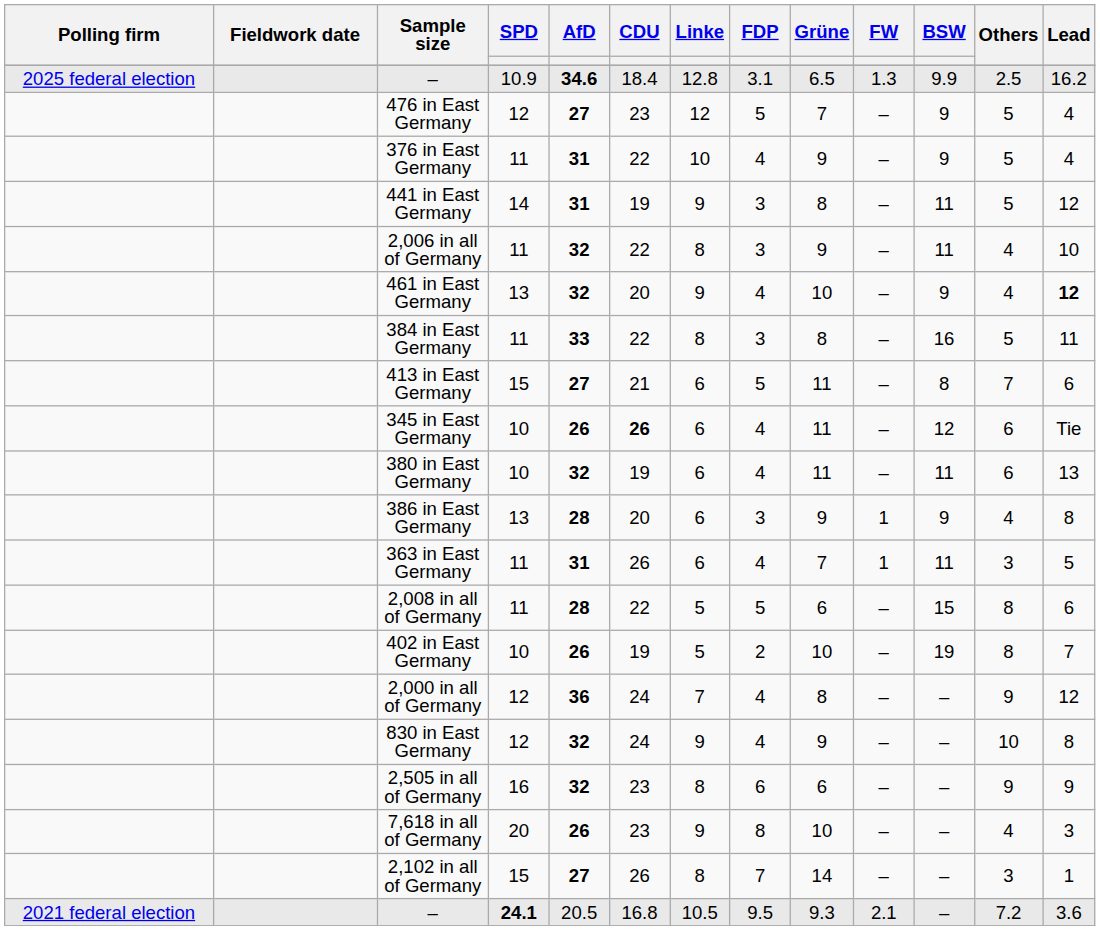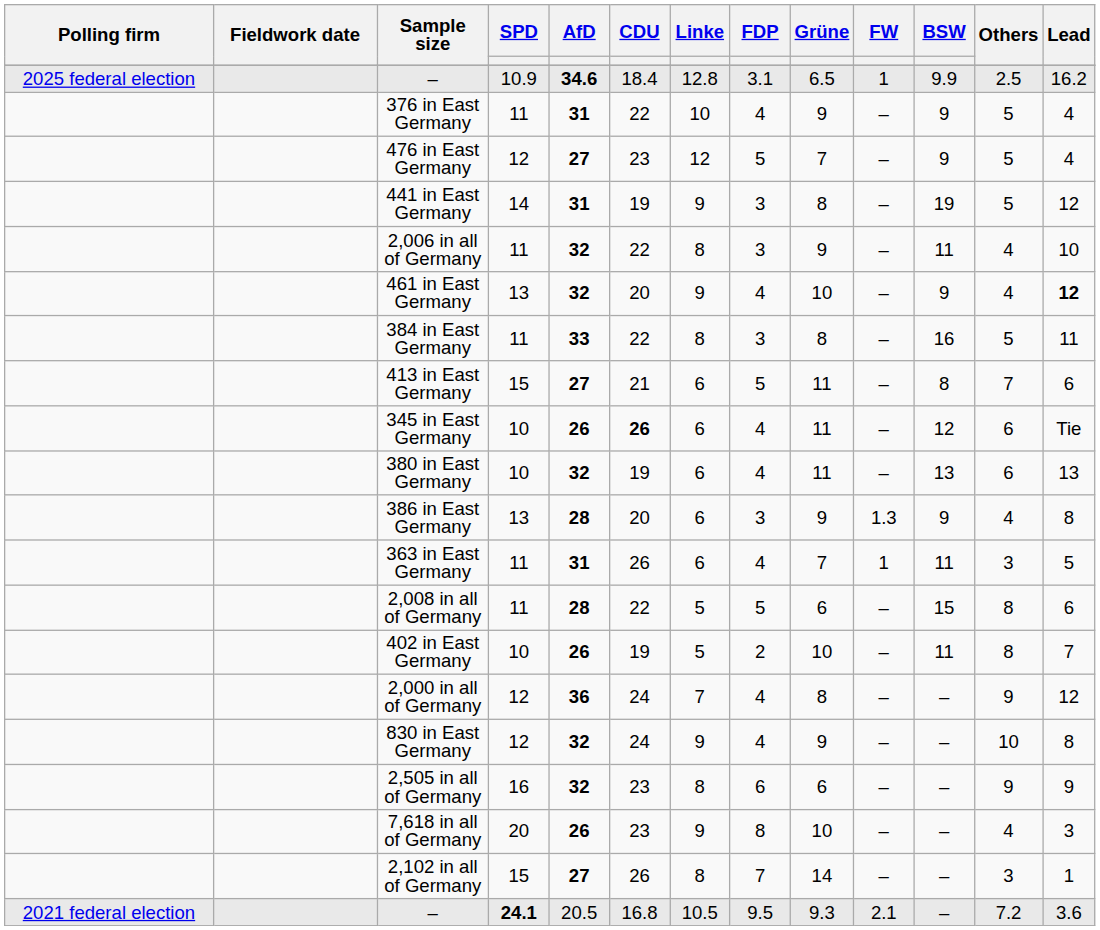(884, 79) 1.3 -> (884, 79) 1
rows swapped: (433, 159) <-> (433, 115)
(944, 204) 11 -> (944, 204) 19
(944, 473) 11 -> (944, 473) 13
(884, 518) 1 -> (884, 518) 1.3
(944, 652) 19 -> (944, 652) 11
